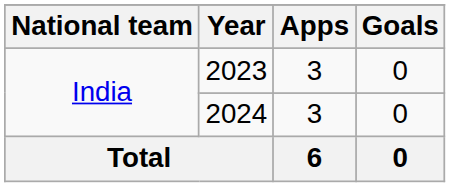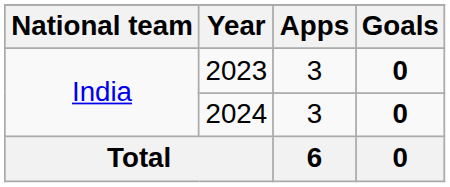(400, 70) normal -> (400, 70) bold
(400, 114) normal -> (400, 114) bold
